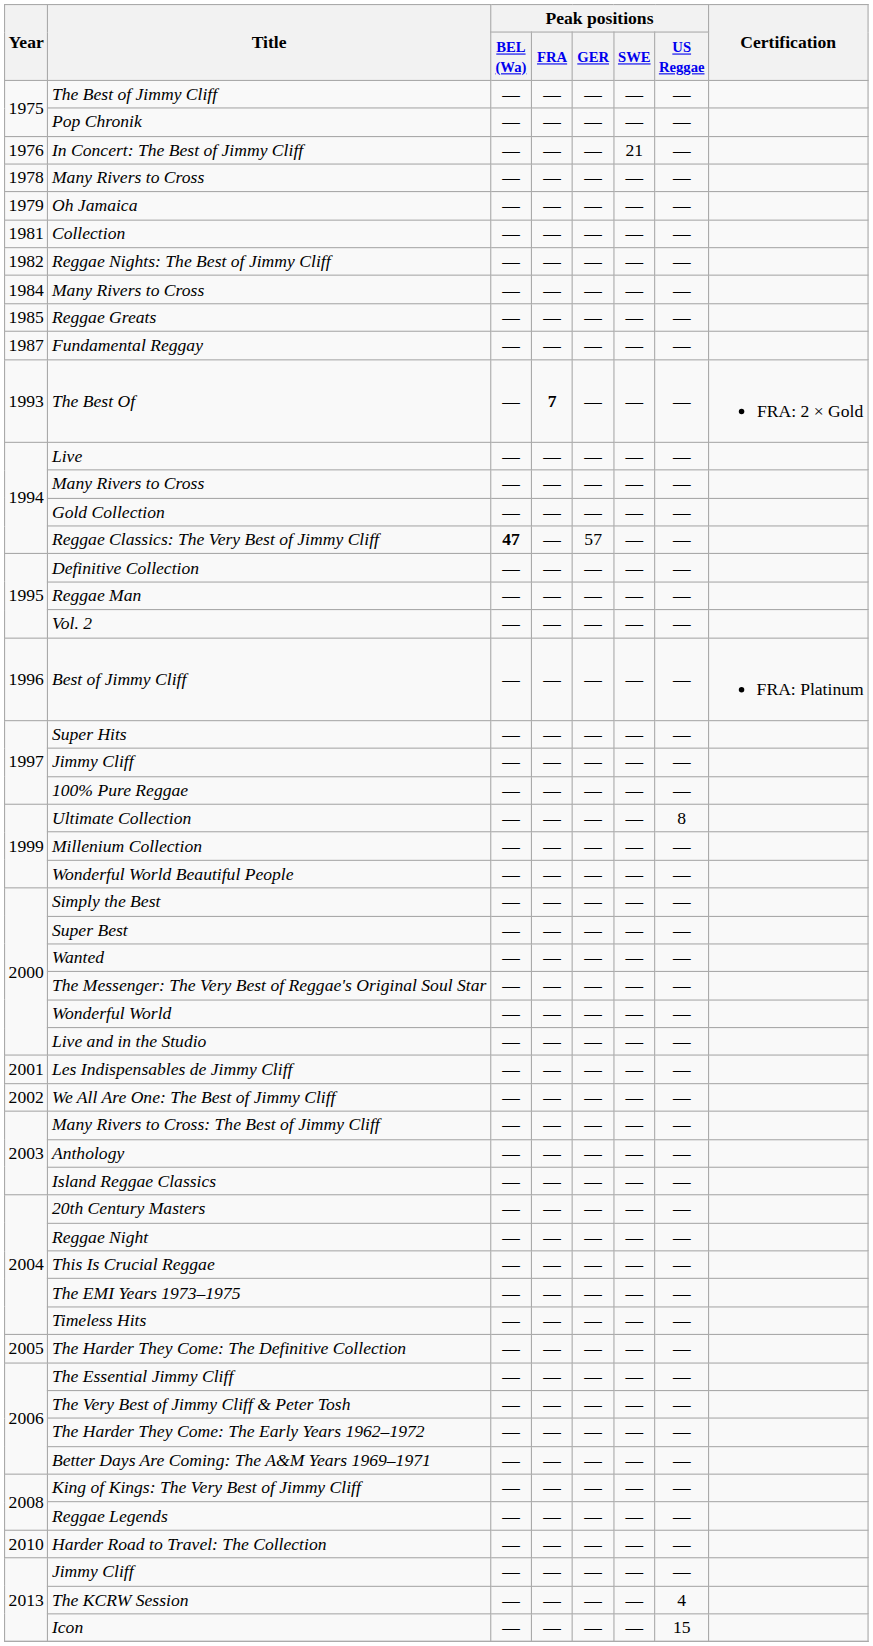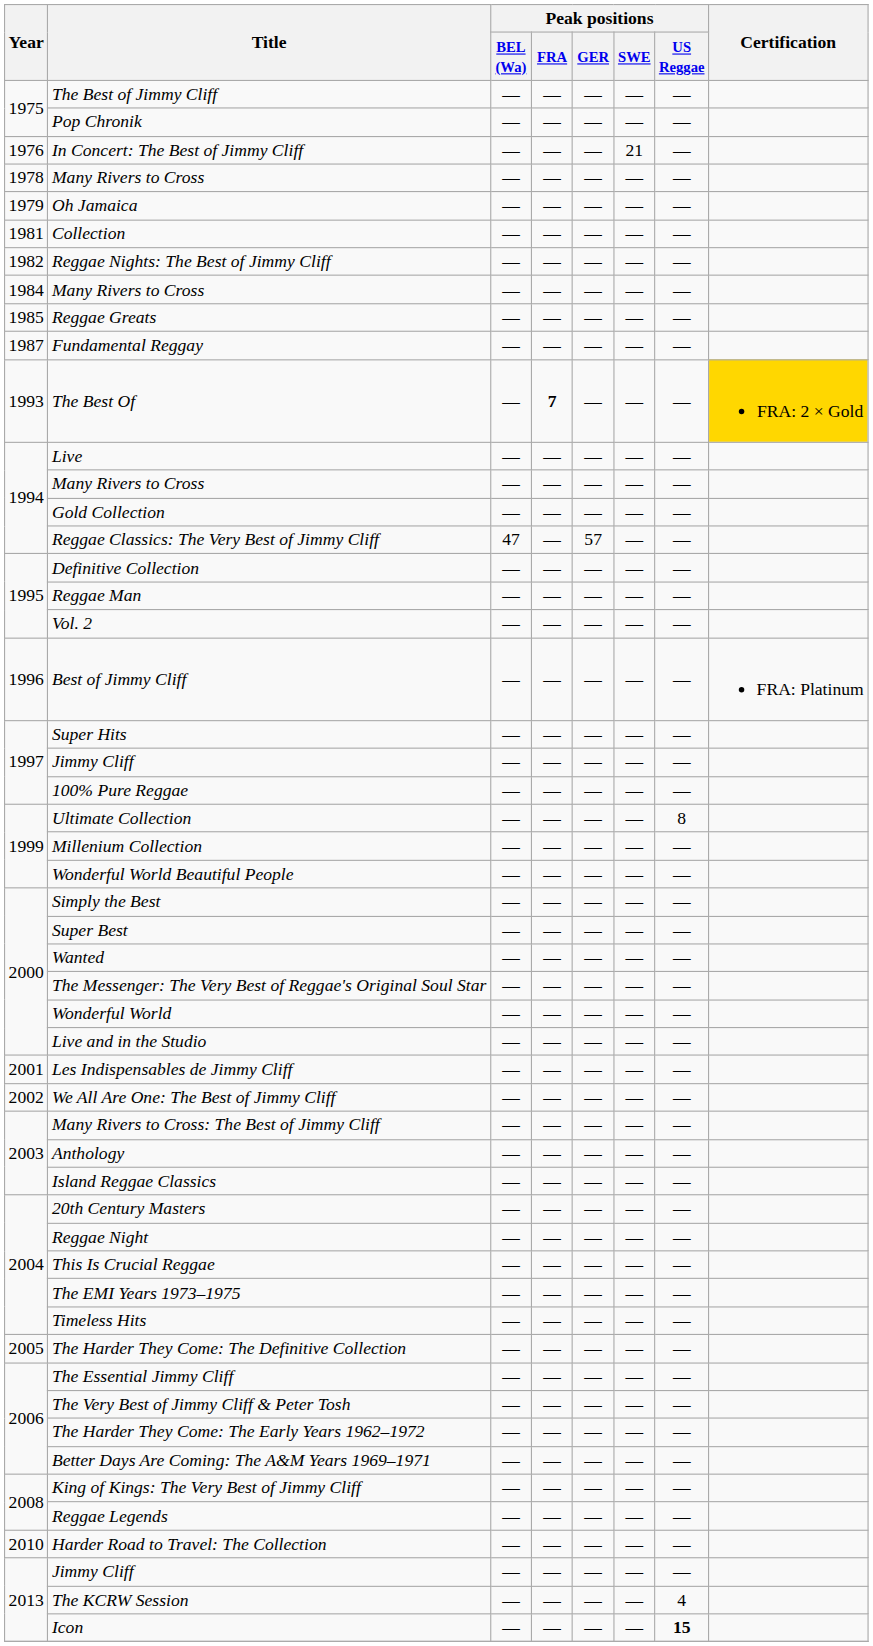(788, 411) no background -> (788, 411) gold background
(511, 539) bold -> (511, 539) normal
(682, 1627) normal -> (682, 1627) bold
